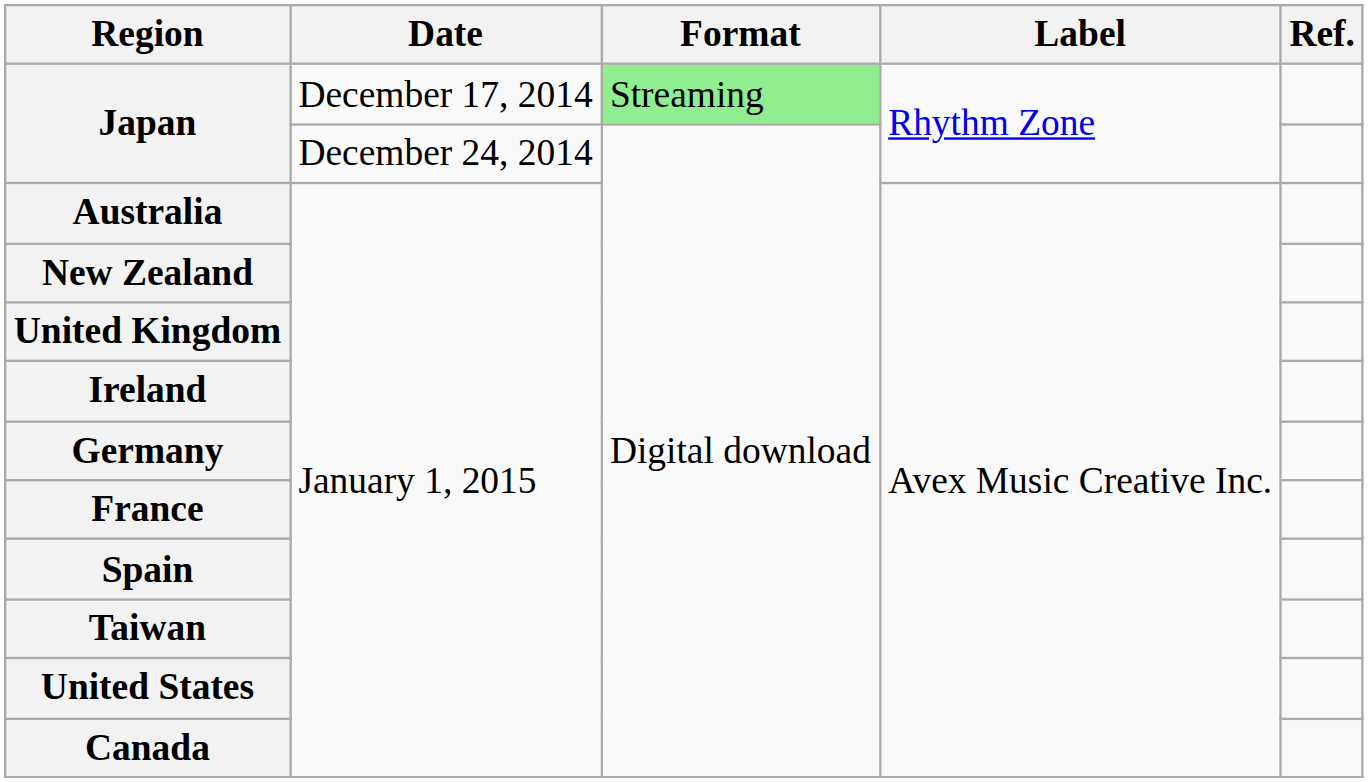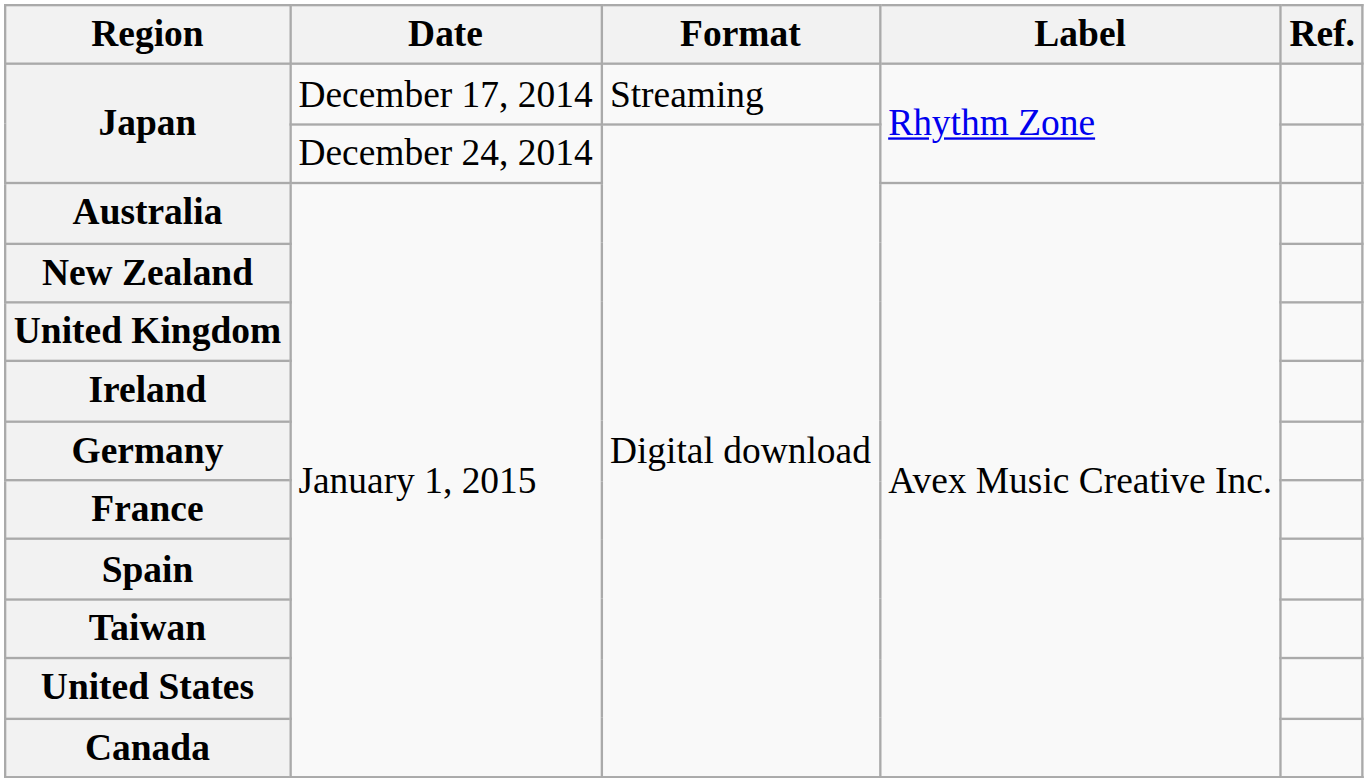(687, 93) lightgreen background -> (687, 93) no background
